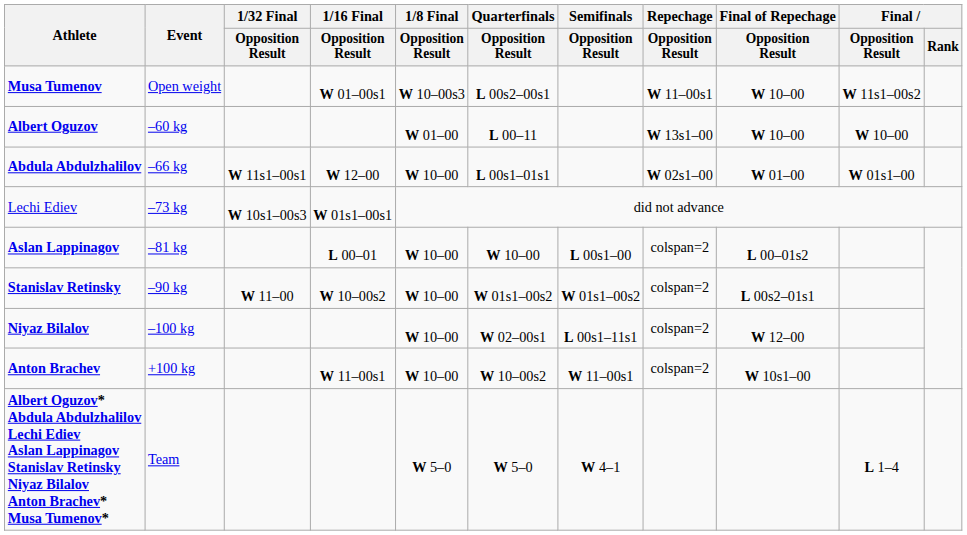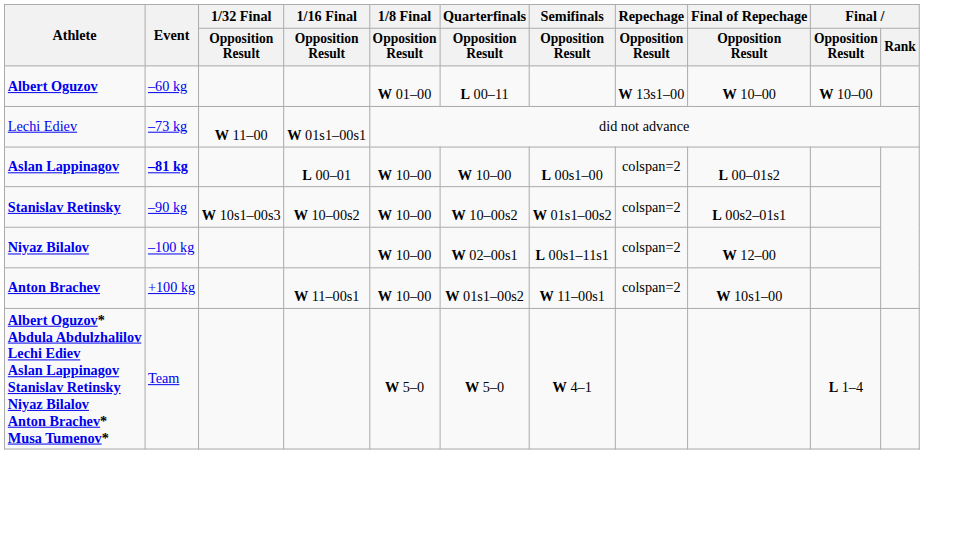- row: (55, 86)
- row: (75, 167)
(267, 216) W 10s1–00s3 -> (241, 135) W 11–00
(168, 248) normal -> (168, 167) bold
(267, 296) W 11–00 -> (241, 216) W 10s1–00s3
(513, 296) W 01s1–00s2 -> (485, 216) W 10–00s2
(513, 377) W 10–00s2 -> (485, 296) W 01s1–00s2
